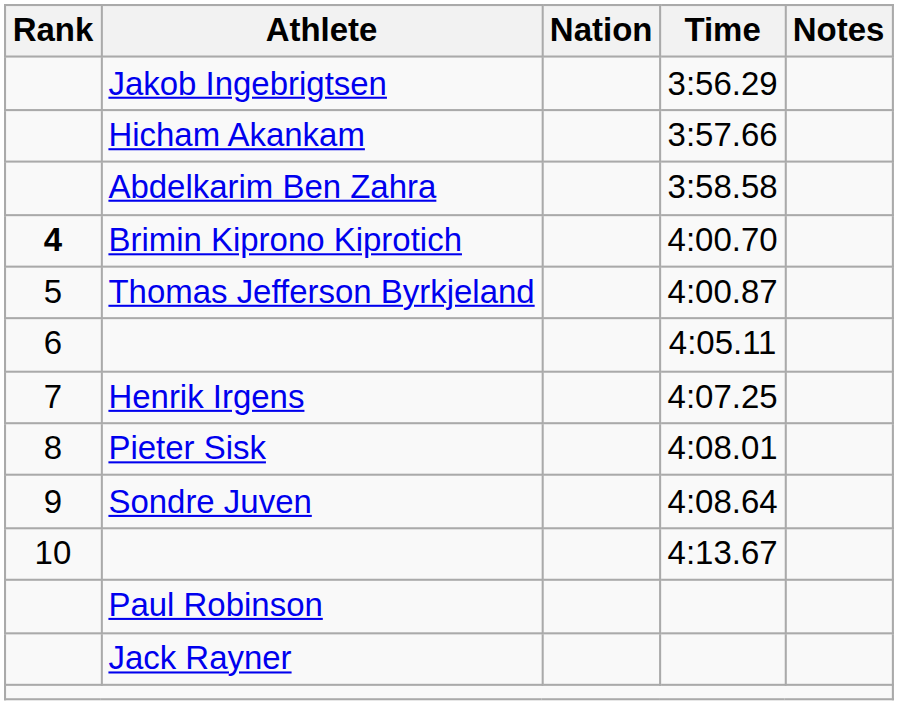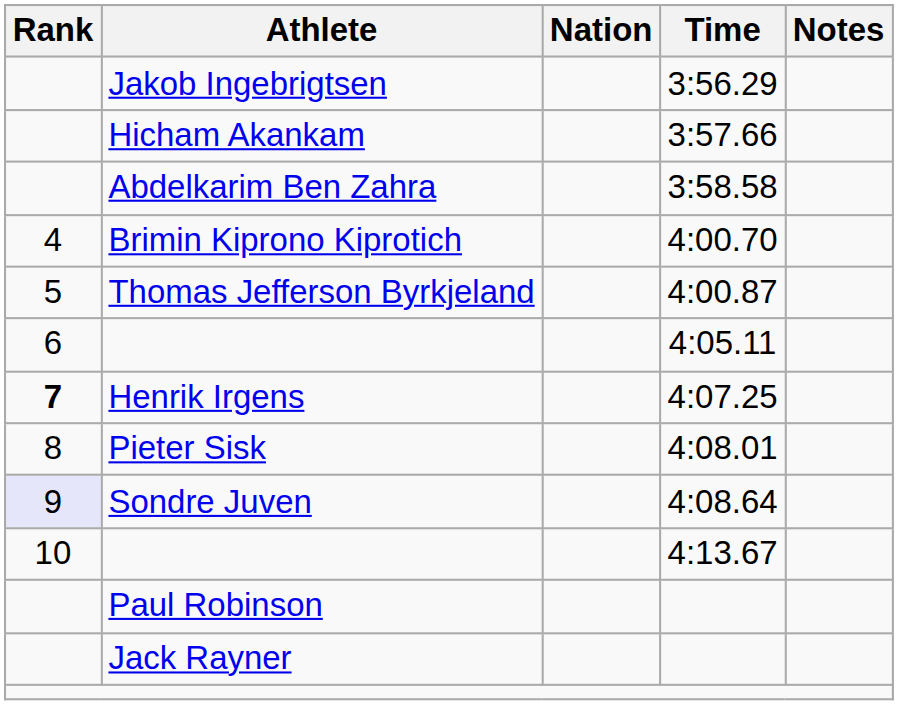(53, 239) bold -> (53, 239) normal
(53, 396) normal -> (53, 396) bold
(53, 501) no background -> (53, 501) lavender background
